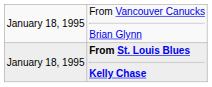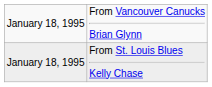(147, 62) bold -> (147, 62) normal
